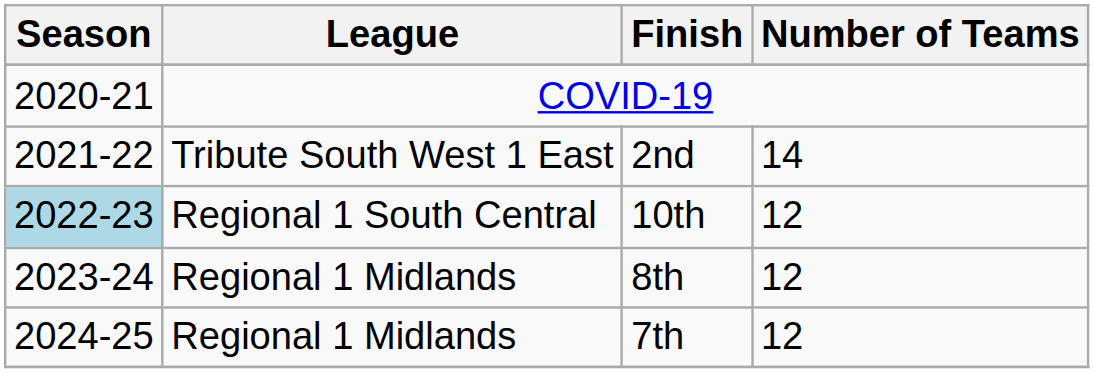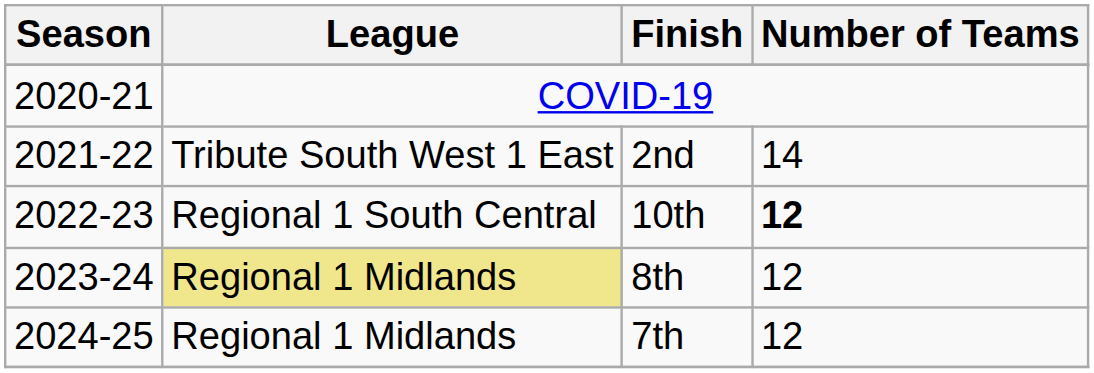(84, 215) lightblue background -> (84, 215) no background
(782, 215) normal -> (782, 215) bold
(344, 276) no background -> (344, 276) khaki background
